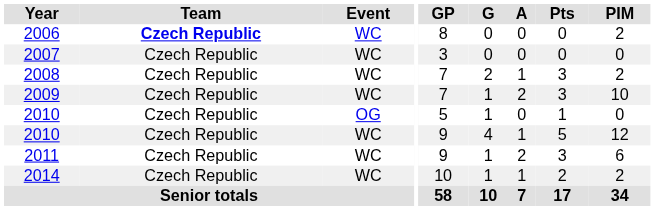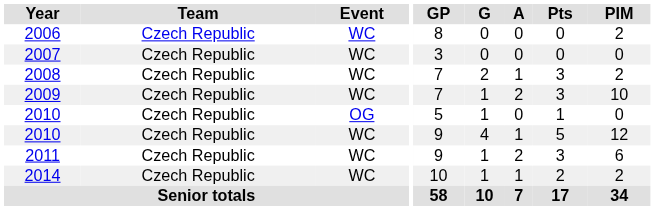(201, 34) bold -> (198, 34) normal
